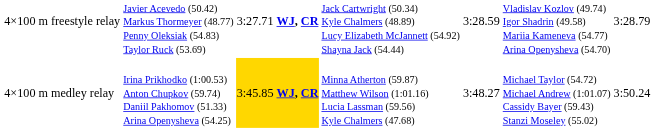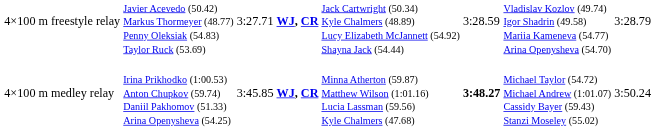(278, 93) gold background -> (278, 93) no background
(481, 93) normal -> (482, 93) bold
